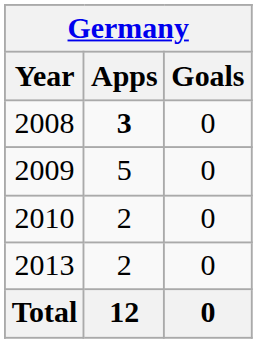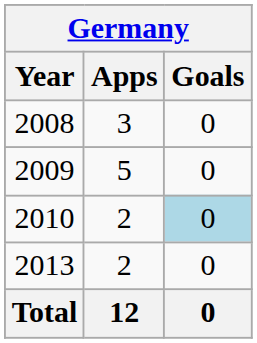(124, 123) bold -> (124, 123) normal
(208, 218) no background -> (208, 218) lightblue background
